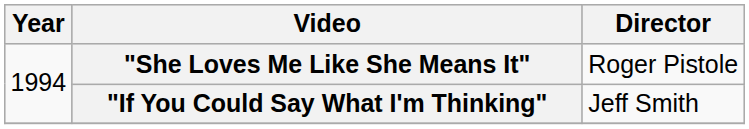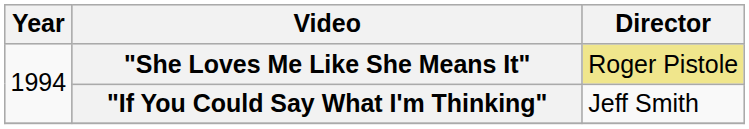(663, 63) no background -> (663, 63) khaki background
